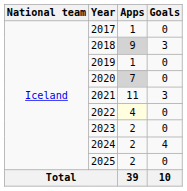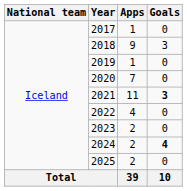(132, 46) lightgrey background -> (132, 46) no background
(132, 79) lightgrey background -> (132, 79) no background
(165, 95) normal -> (165, 95) bold
(132, 112) lightyellow background -> (132, 112) no background
(165, 145) normal -> (165, 145) bold
